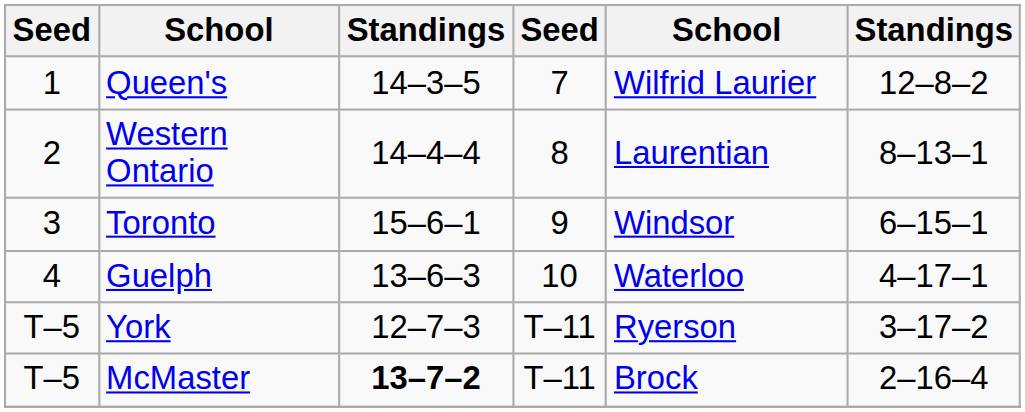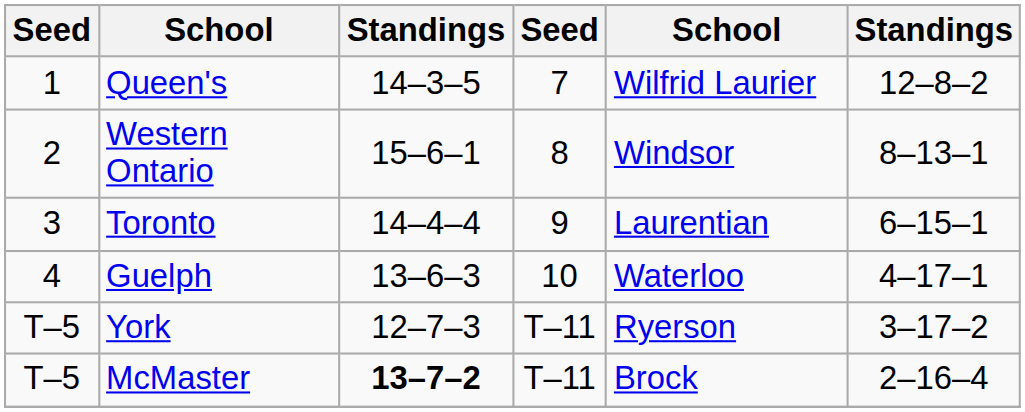(426, 152) 14–4–4 -> (426, 152) 15–6–1
(691, 152) Laurentian -> (674, 152) Windsor
(426, 223) 15–6–1 -> (426, 223) 14–4–4
(674, 223) Windsor -> (691, 223) Laurentian
